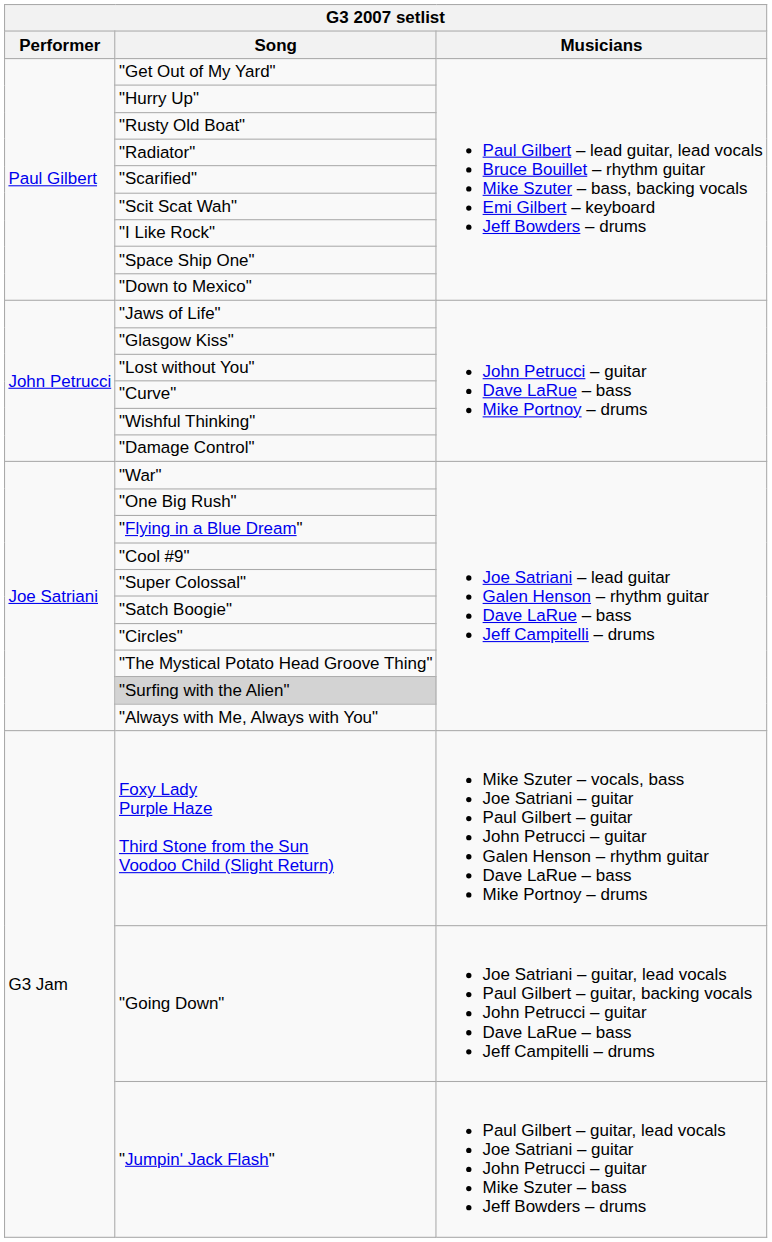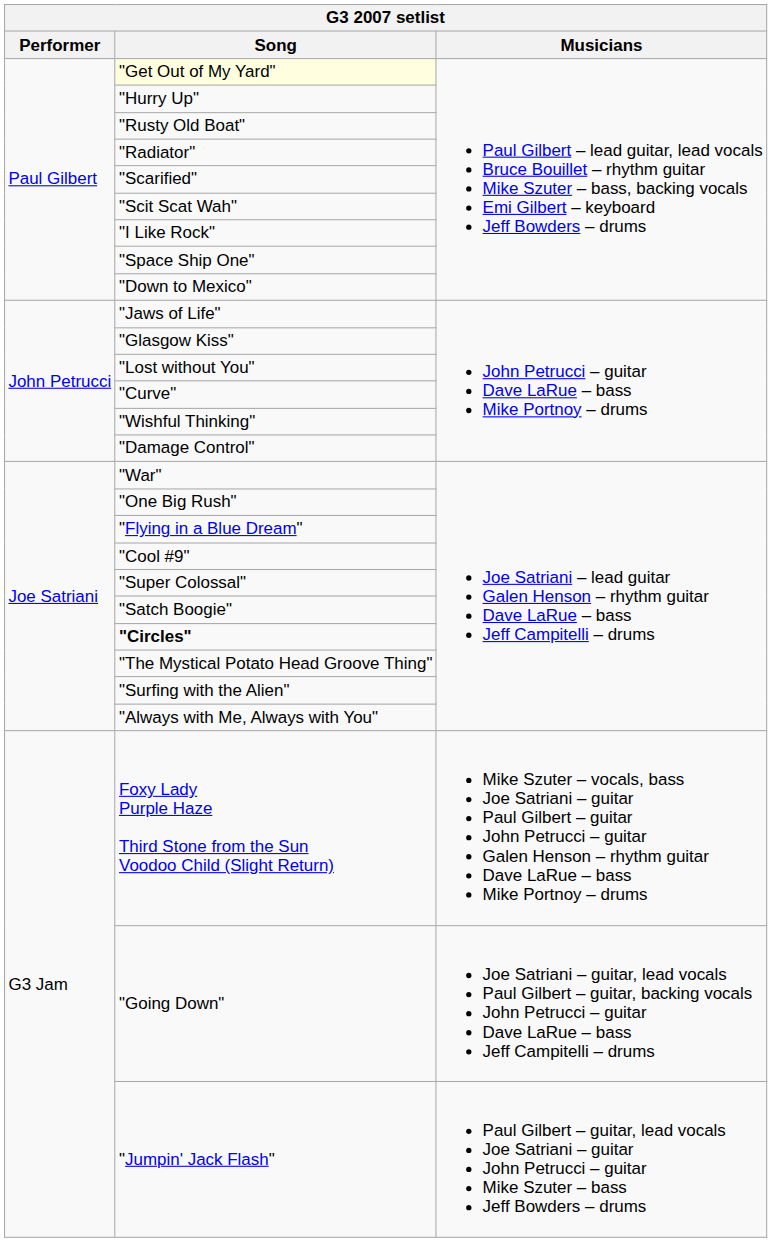(197, 71) no background -> (197, 71) lightyellow background
(151, 636) normal -> (155, 636) bold
(204, 690) lightgrey background -> (204, 690) no background
